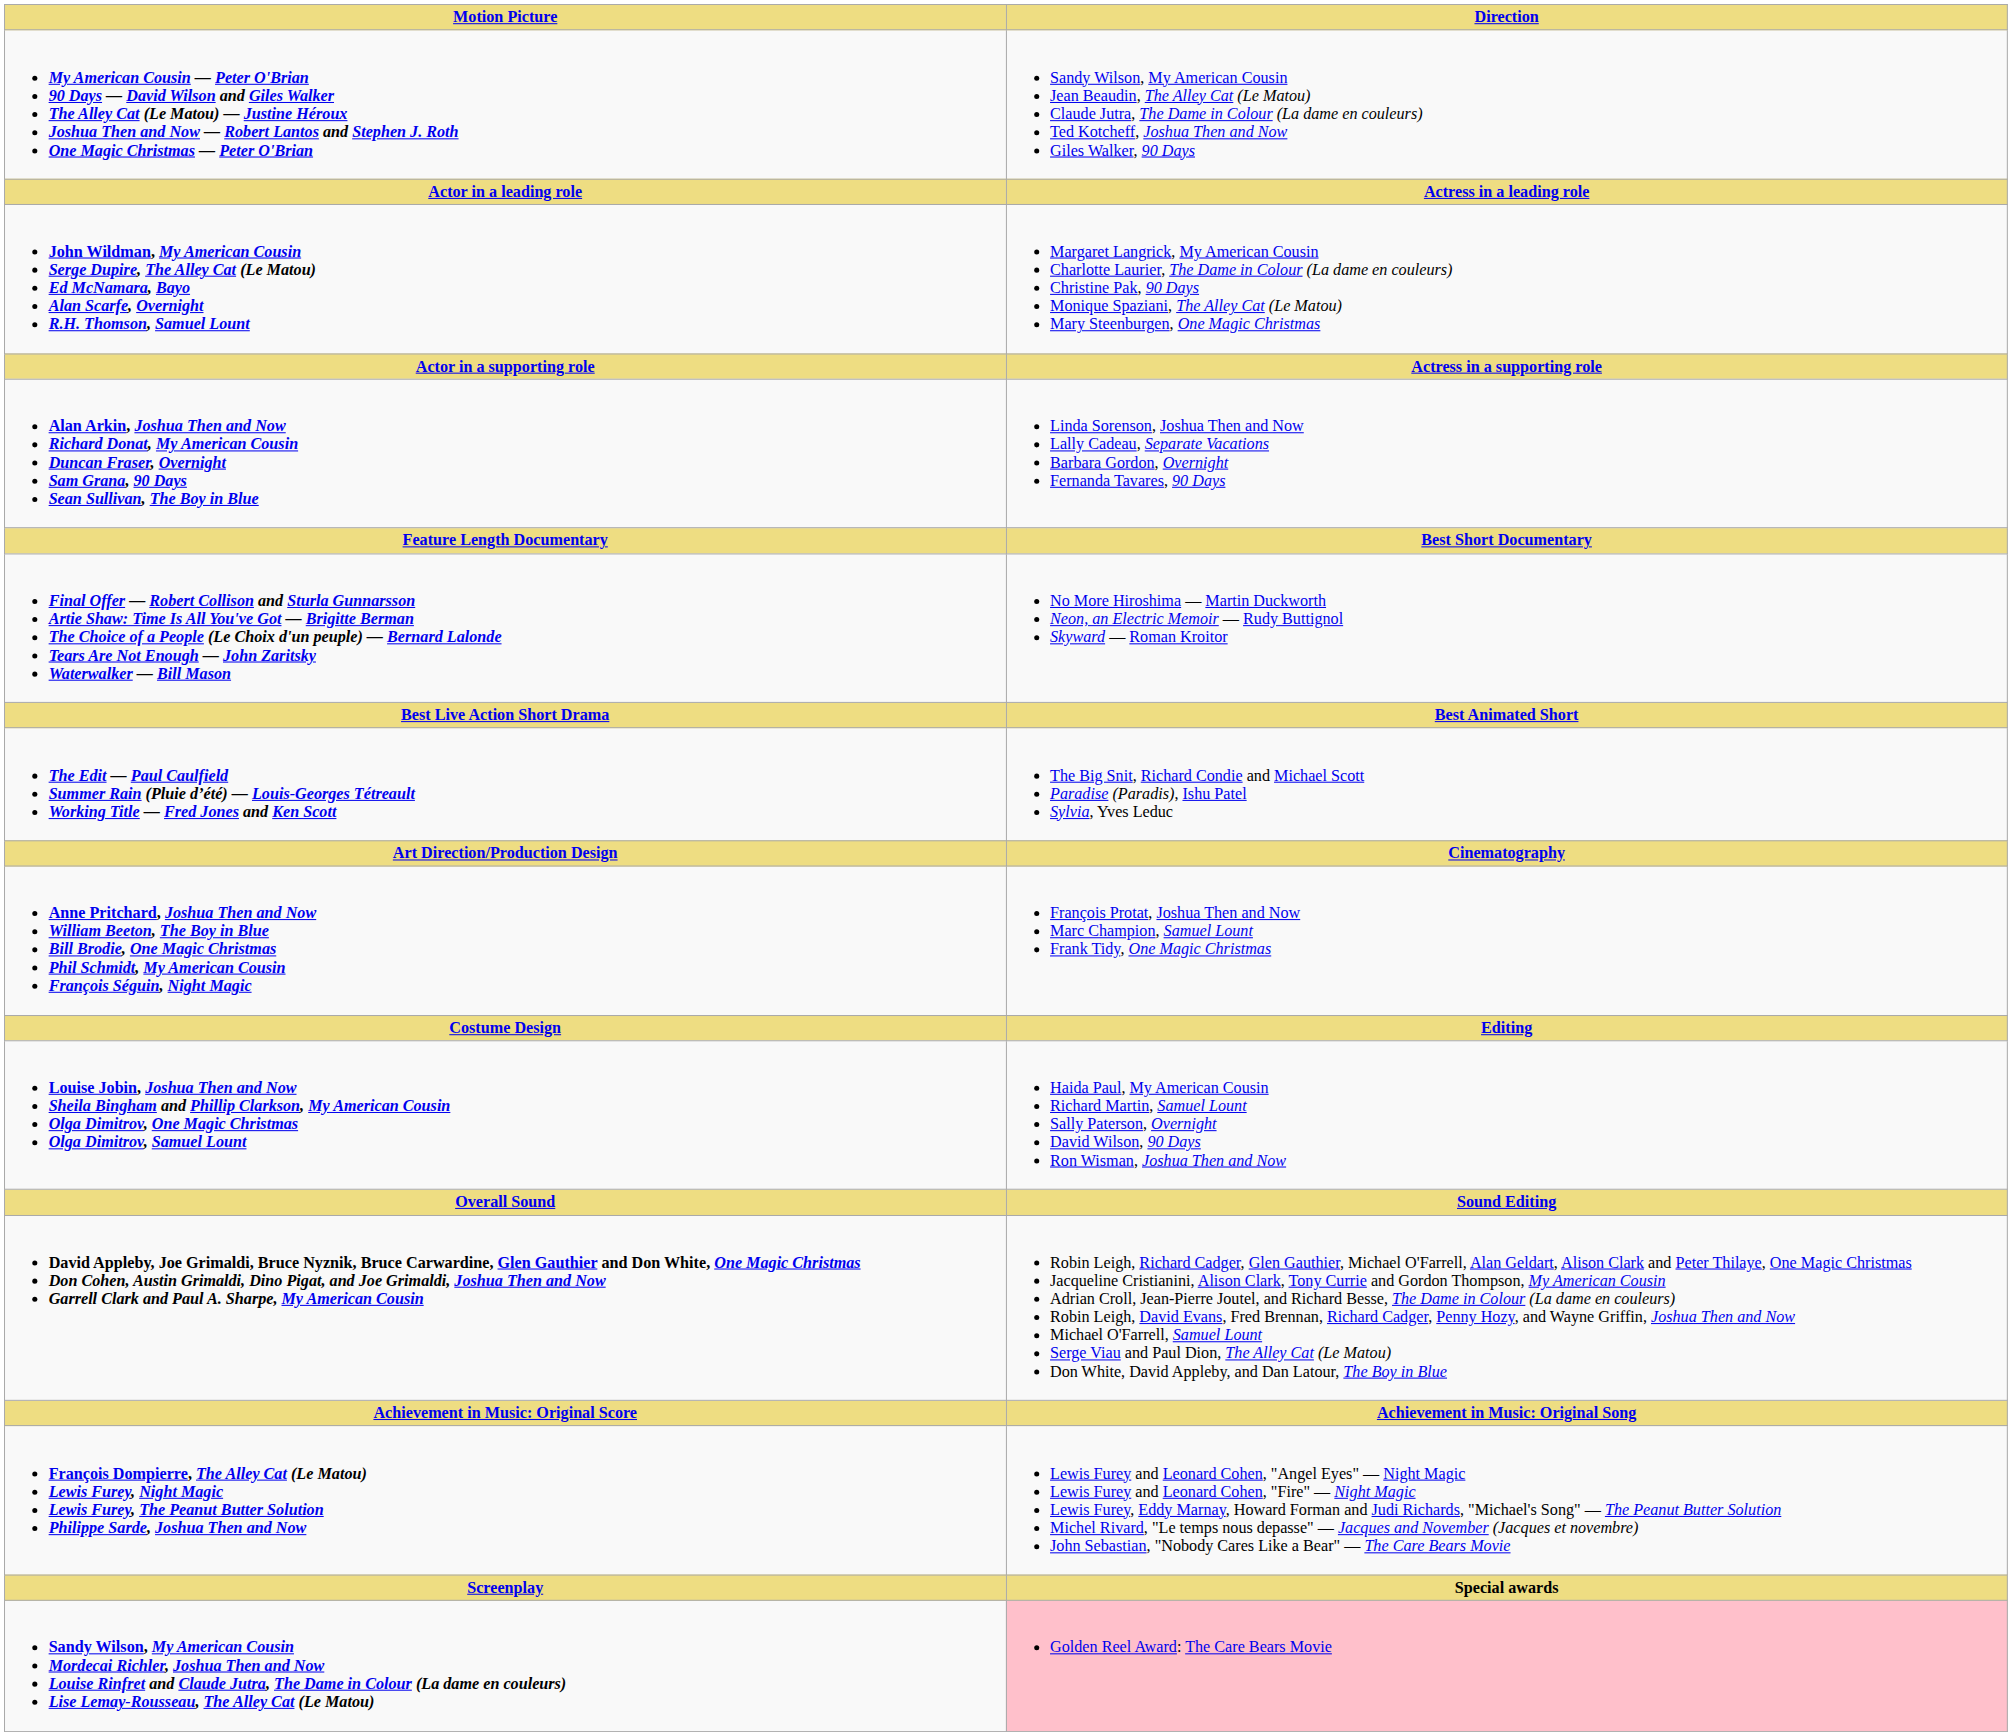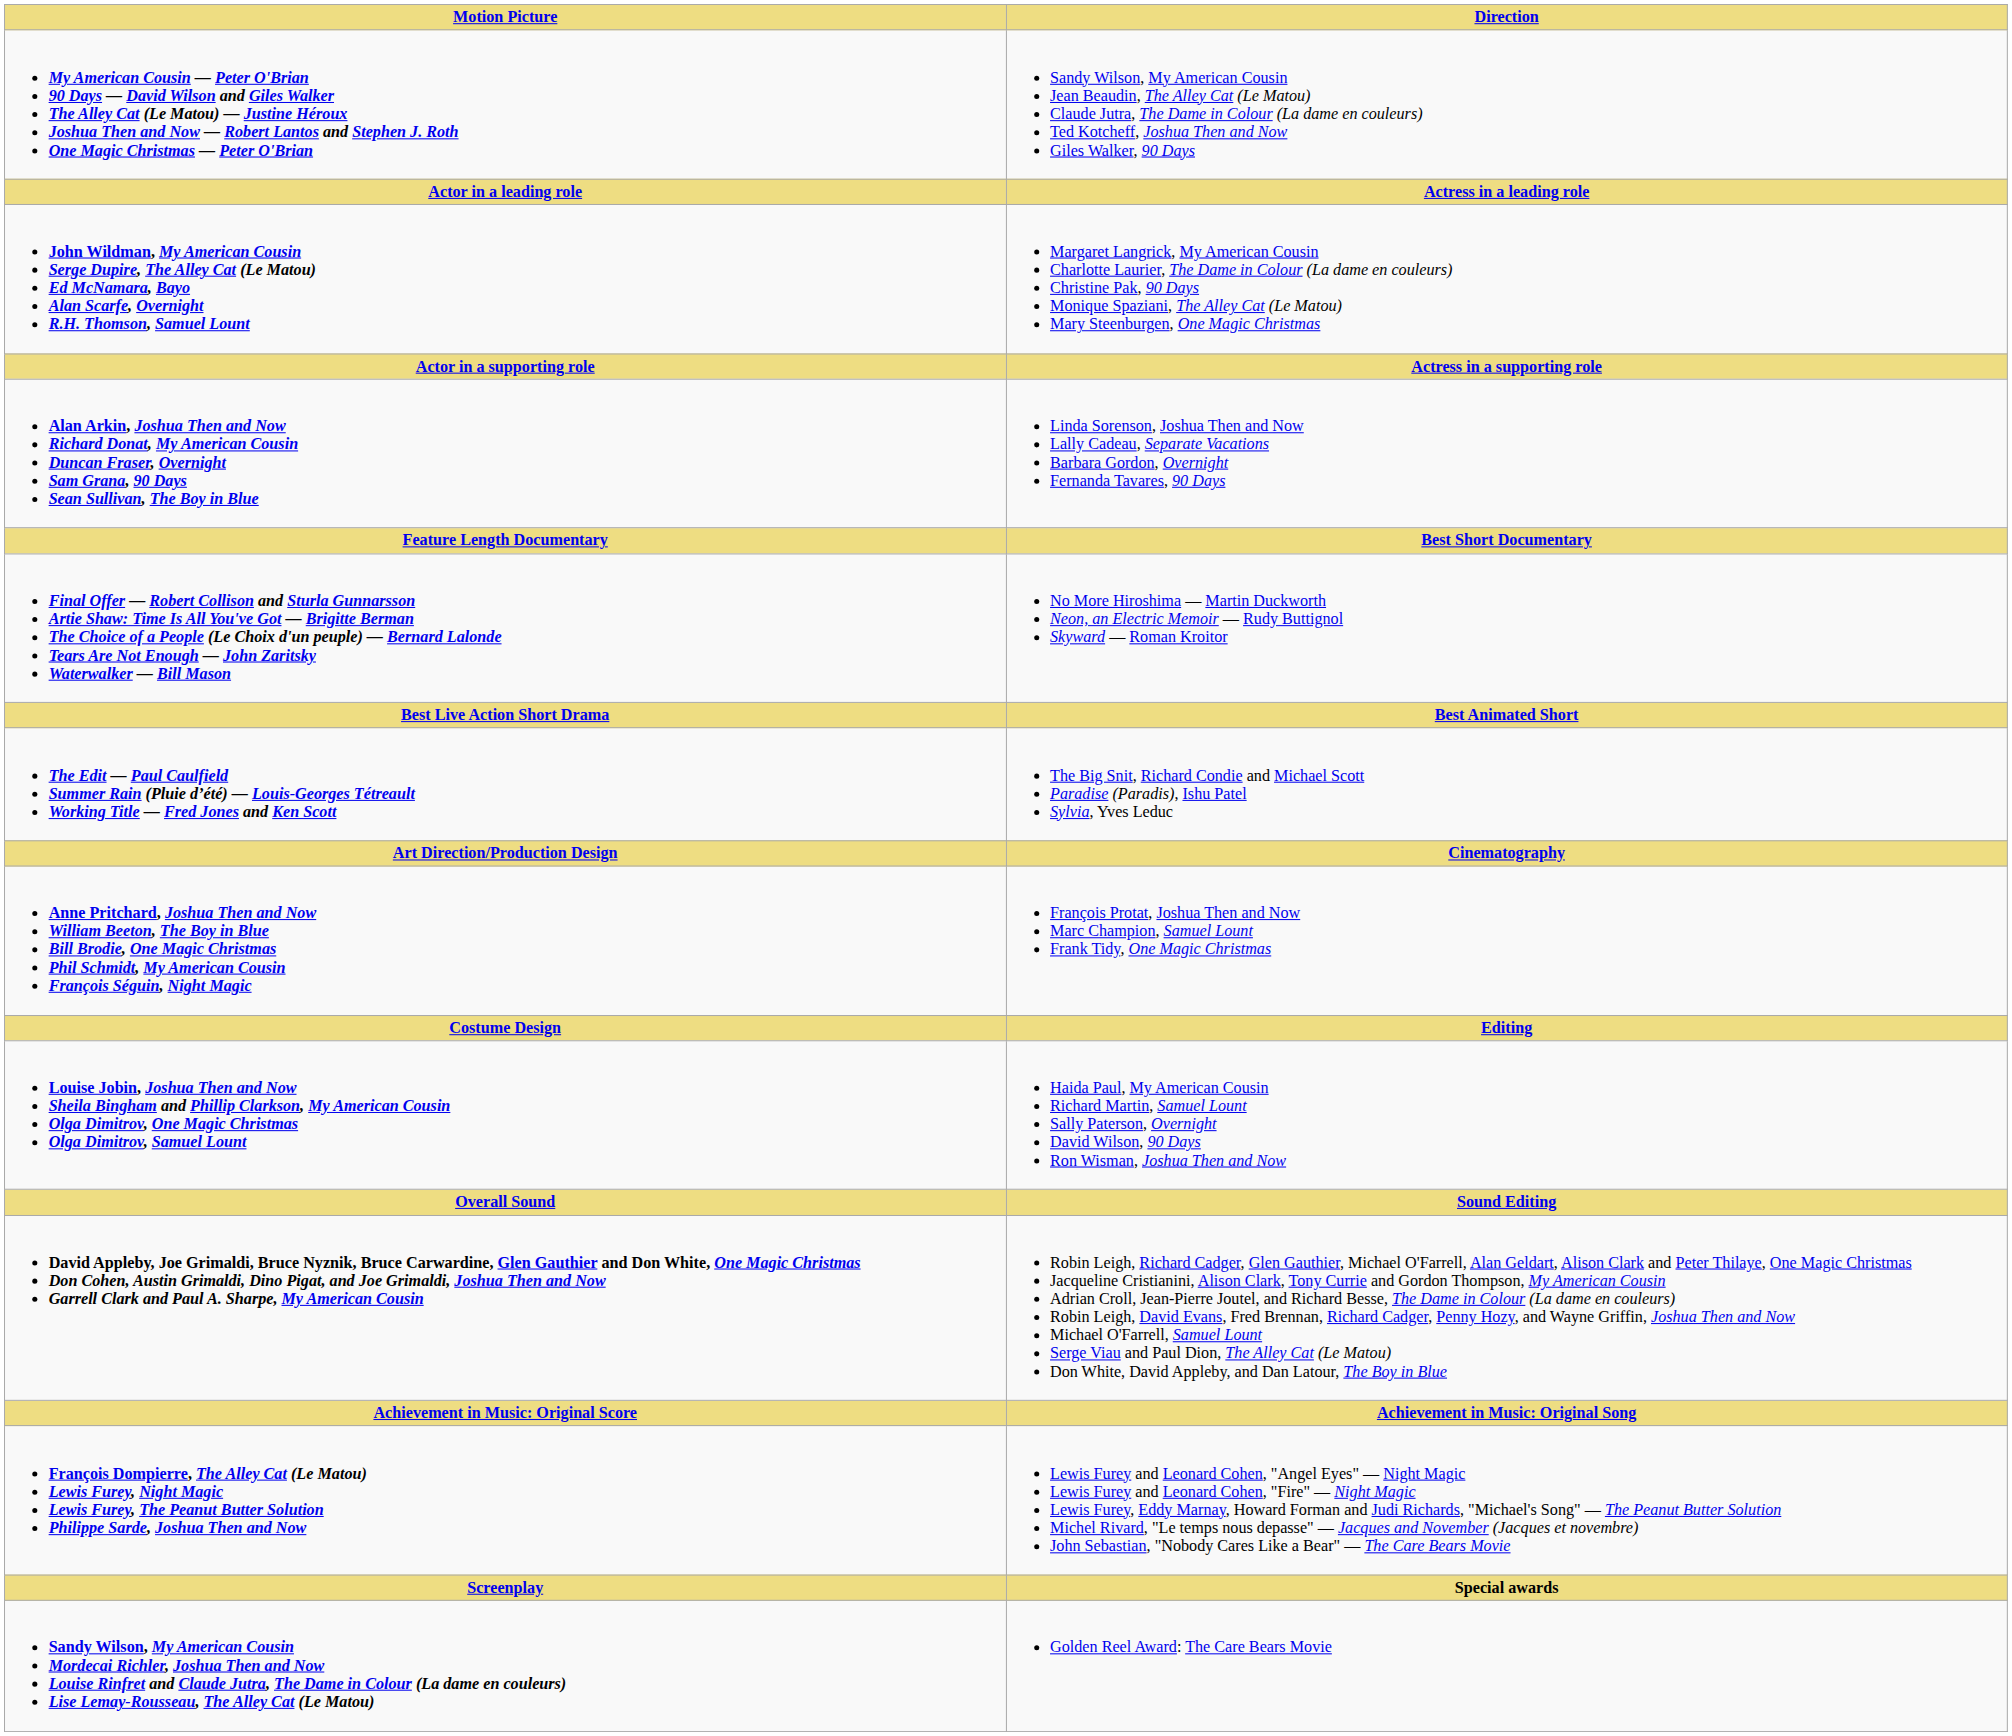(1507, 1648) pink background -> (1507, 1648) no background
